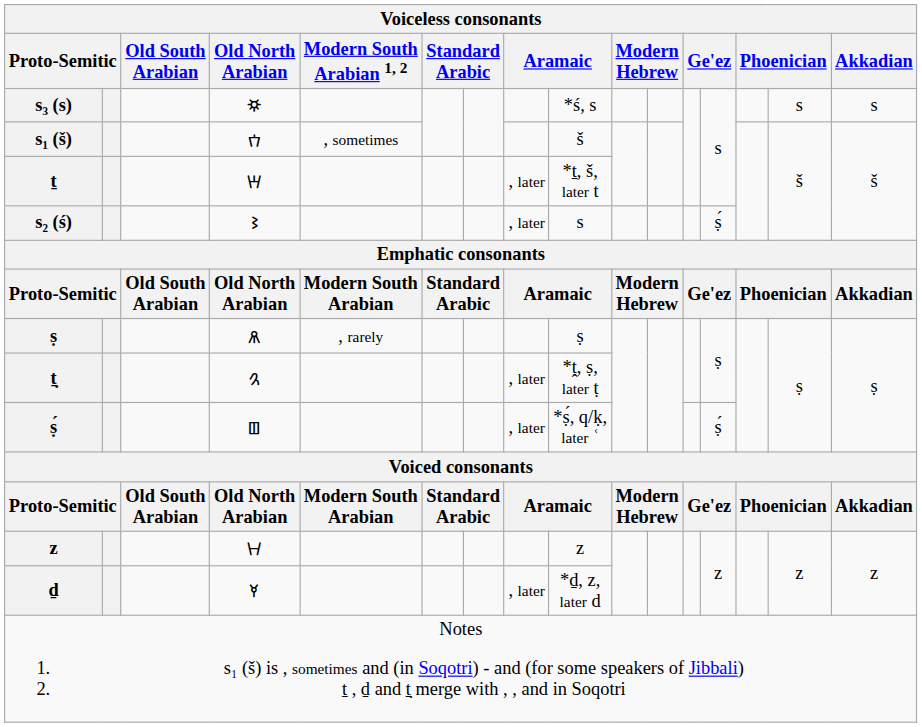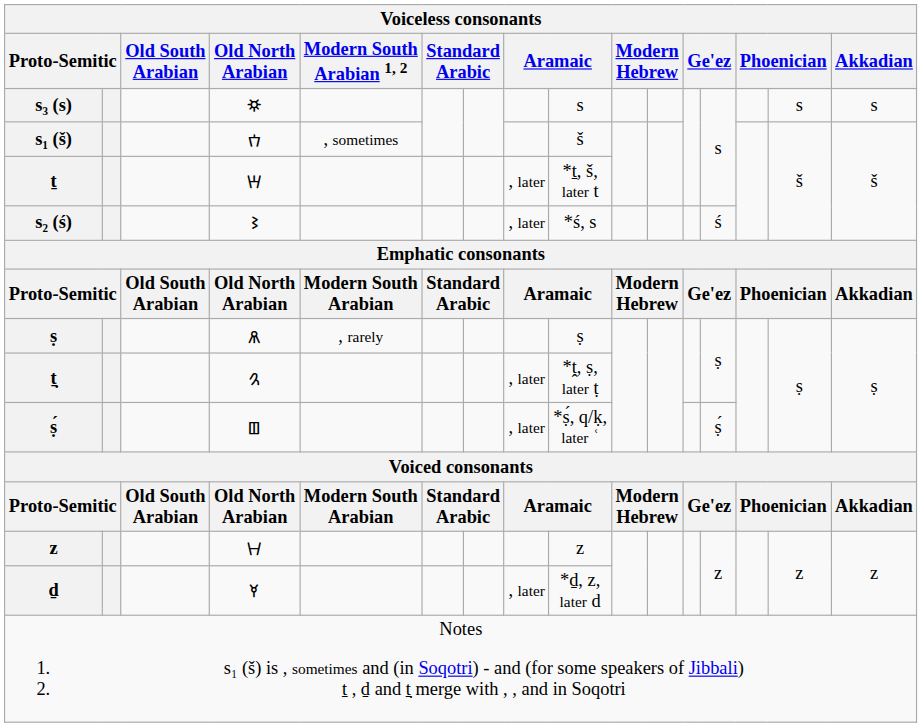(580, 105) *ś, s -> (580, 105) s
(580, 222) s -> (580, 222) *ś, s
(718, 222) ṣ́ -> (718, 222) ś
